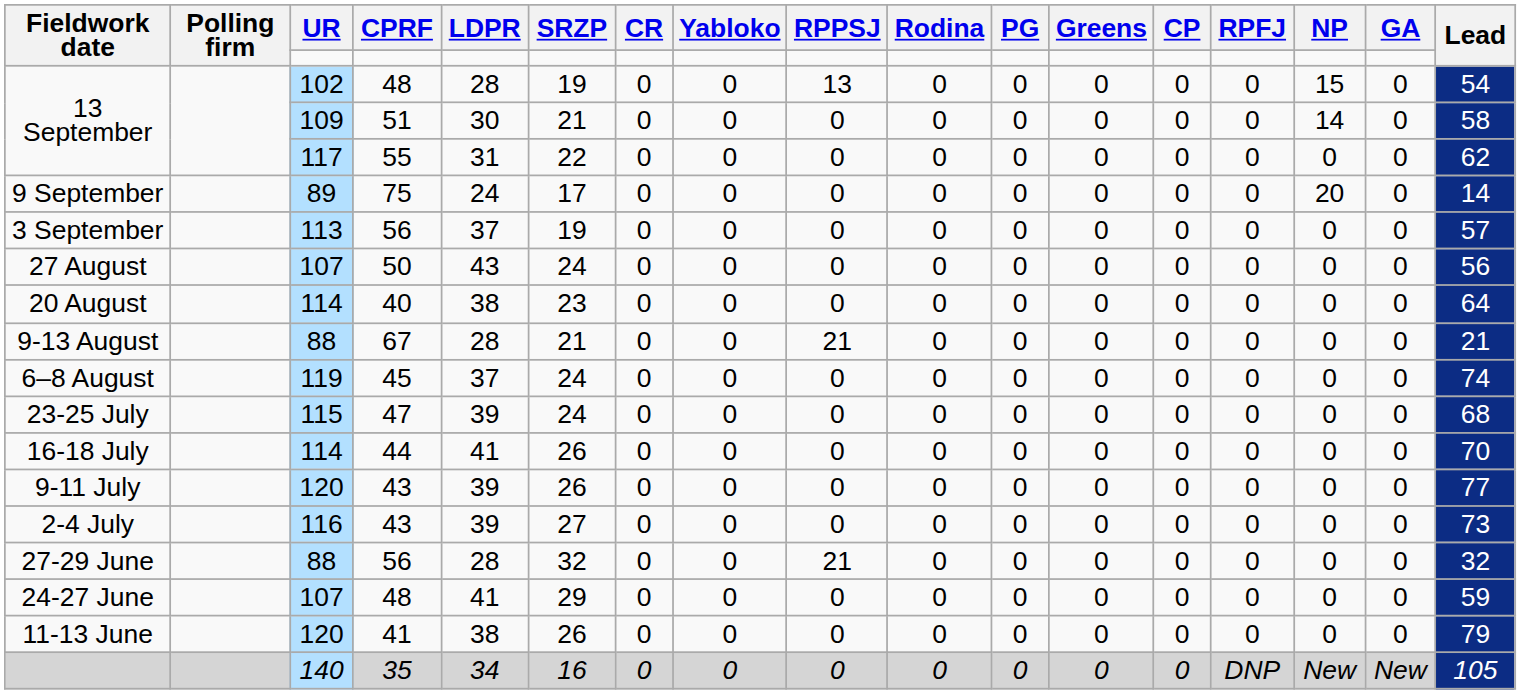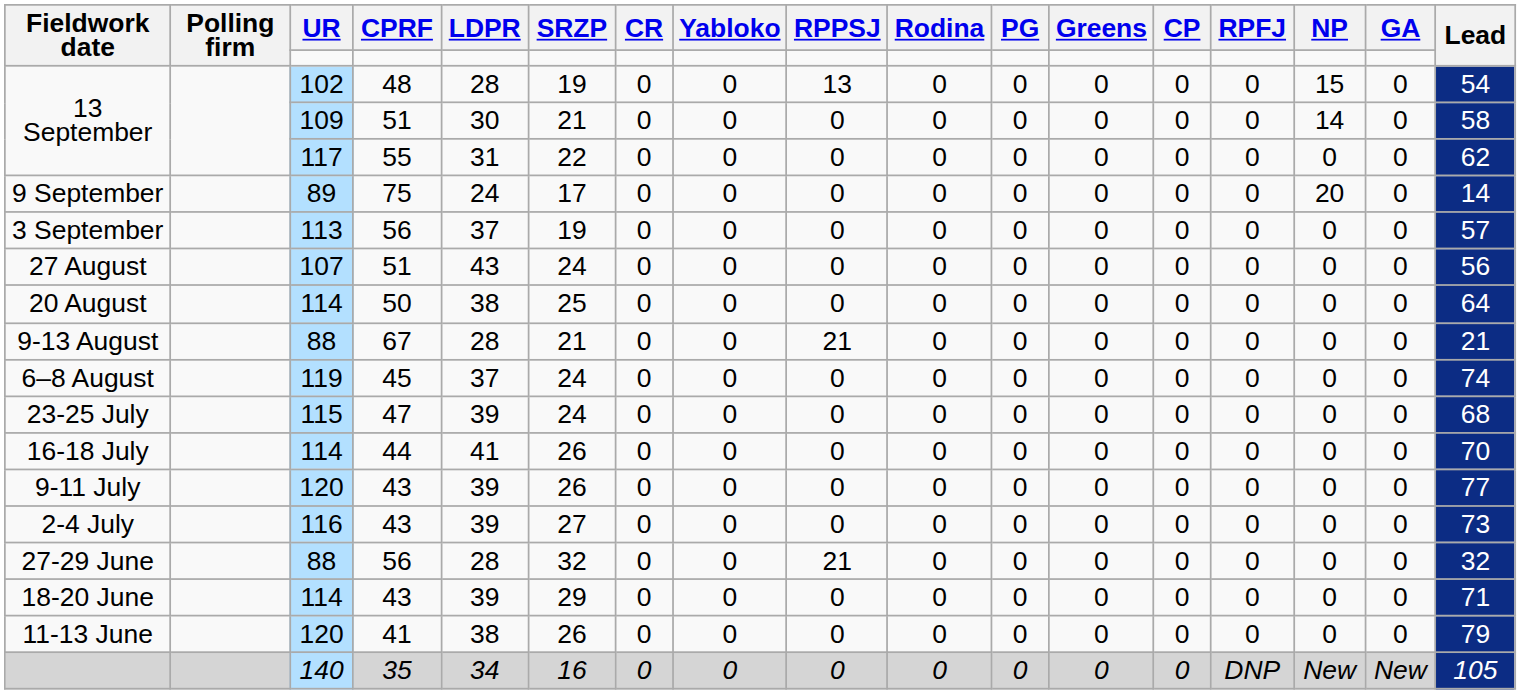(397, 267) 50 -> (397, 267) 51
(397, 303) 40 -> (397, 303) 50
(572, 303) 23 -> (572, 303) 25
- row: (88, 597)
+ row: (88, 597)
